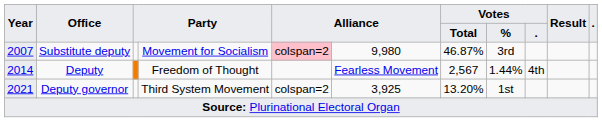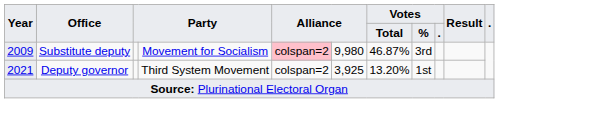(20, 51) 2007 -> (20, 51) 2009
- row: (85, 70)
